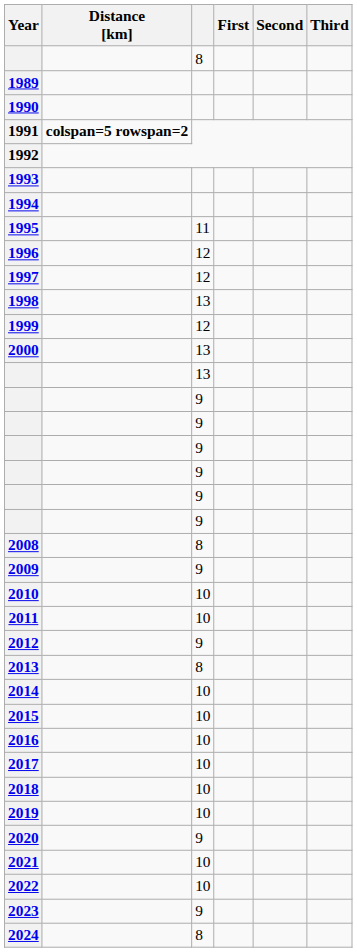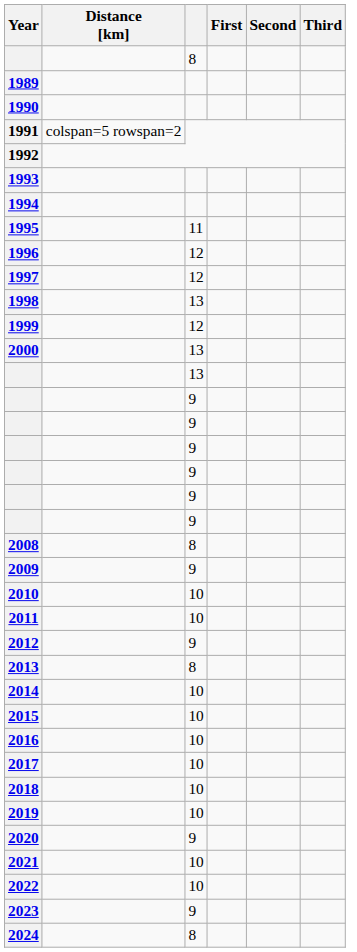(117, 131) bold -> (114, 131) normal
